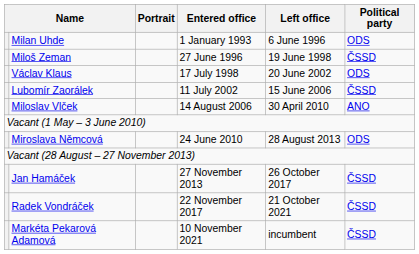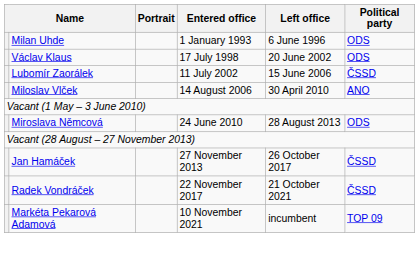- row: (41, 57)
(362, 235) ČSSD -> (365, 218) TOP 09
